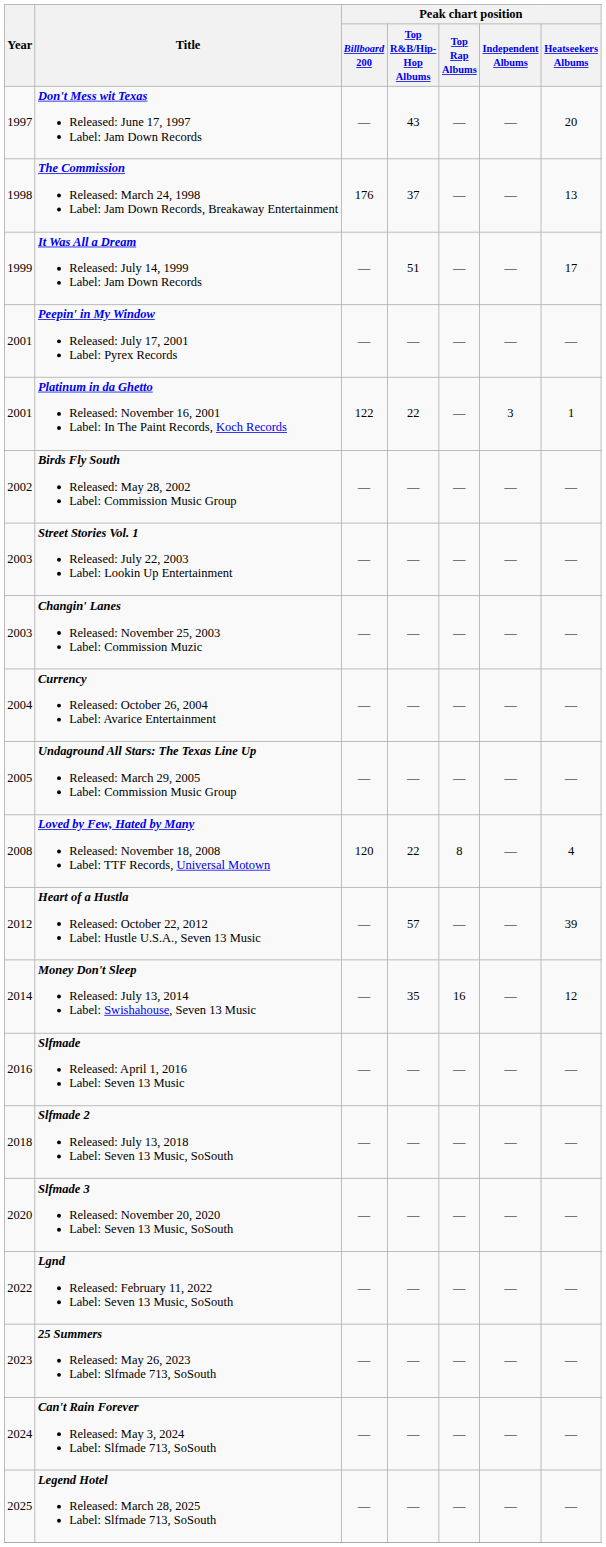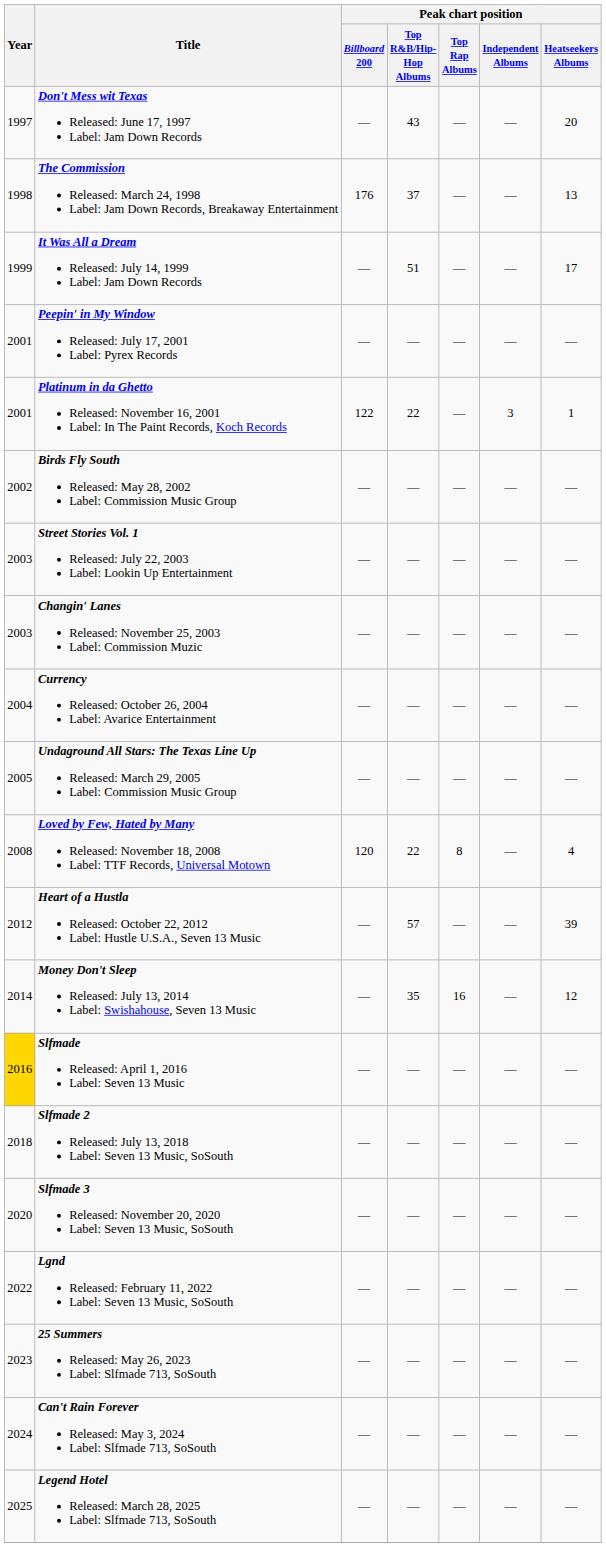(20, 1069) no background -> (20, 1069) gold background
